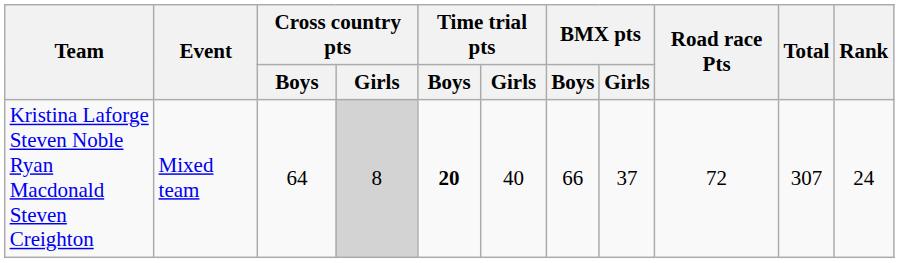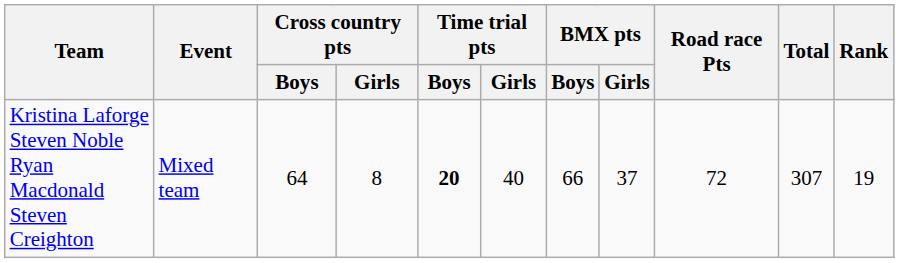(377, 178) lightgrey background -> (377, 178) no background
(864, 178) 24 -> (864, 178) 19
